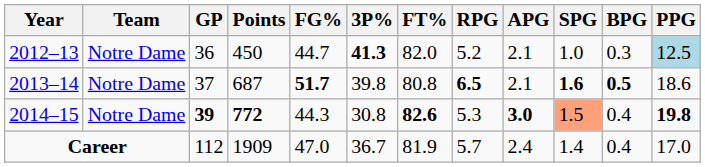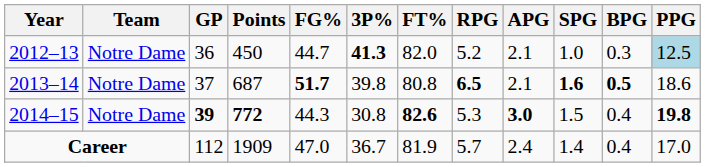(571, 114) lightsalmon background -> (571, 114) no background
